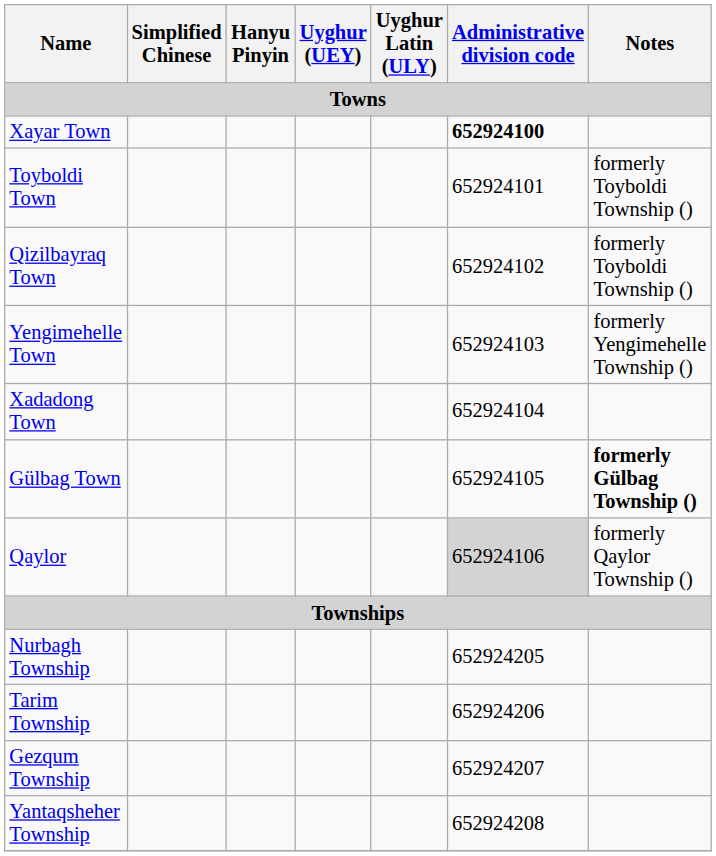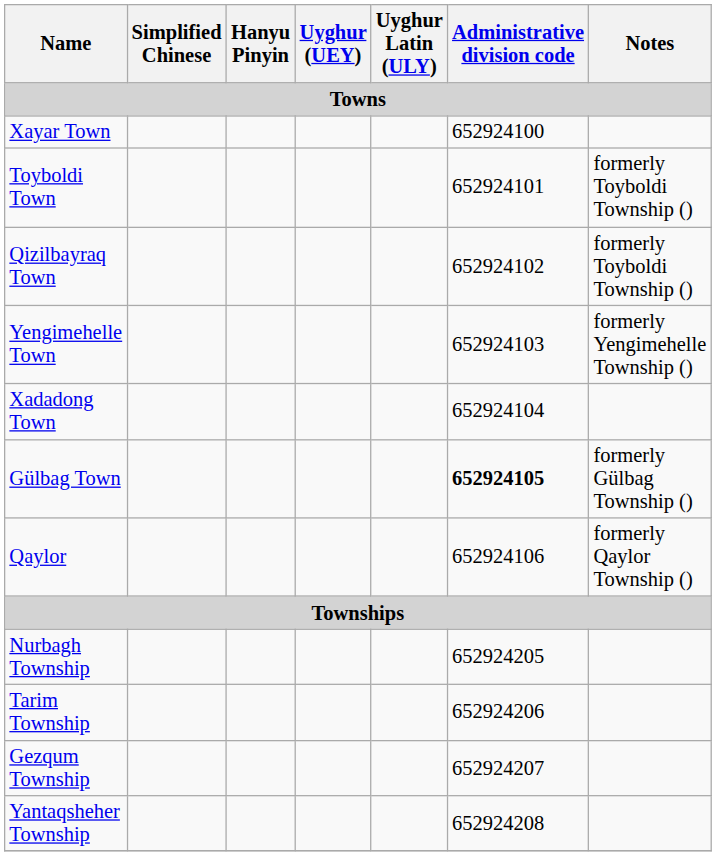(498, 131) bold -> (498, 131) normal
(498, 478) normal -> (498, 478) bold
(645, 478) bold -> (643, 478) normal
(498, 557) lightgrey background -> (498, 557) no background
